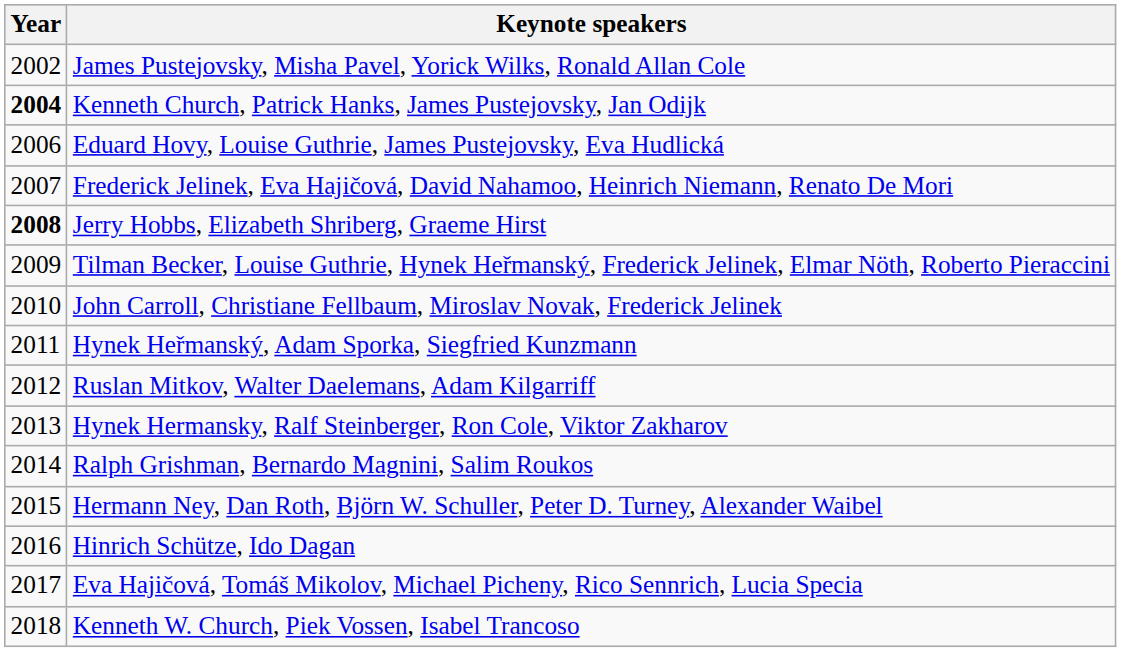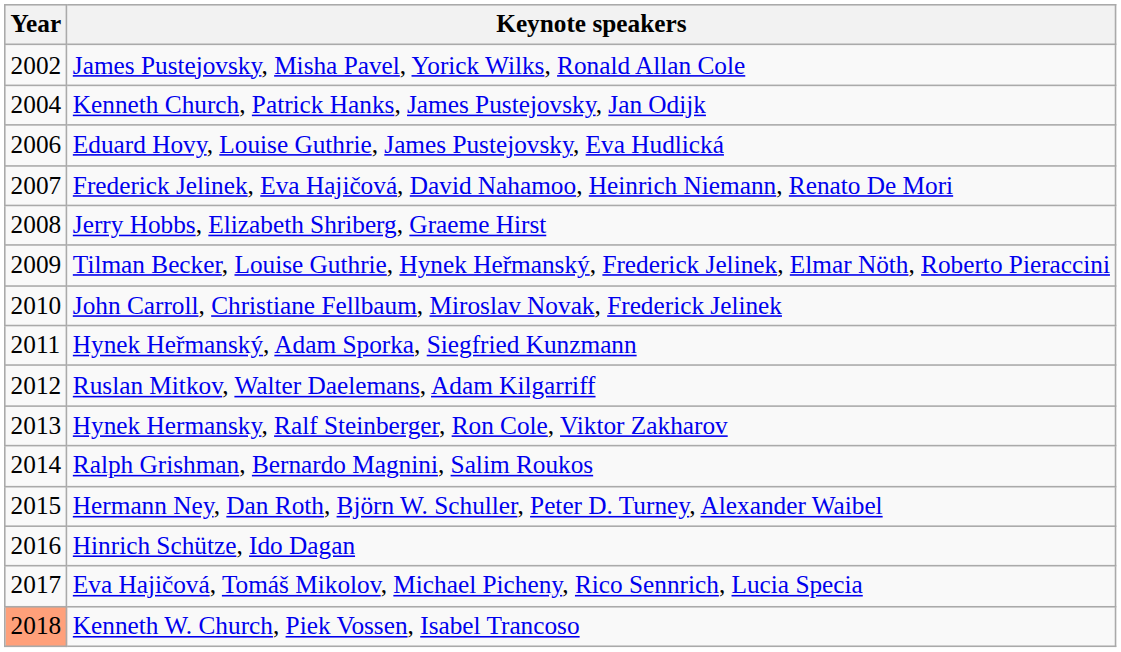(36, 104) bold -> (36, 104) normal
(36, 225) bold -> (36, 225) normal
(36, 625) no background -> (36, 625) lightsalmon background
